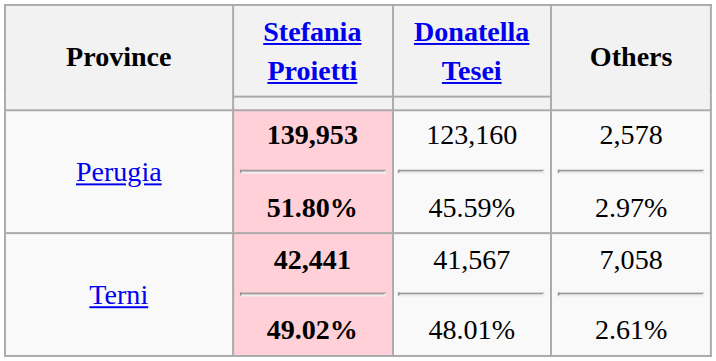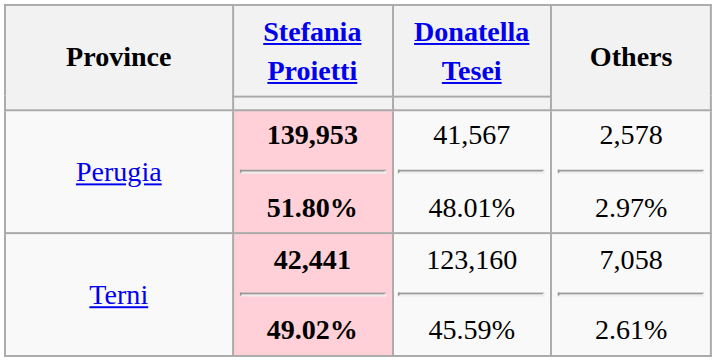(472, 171) 123,160 45.59% -> (472, 171) 41,567 48.01%
(472, 294) 41,567 48.01% -> (472, 294) 123,160 45.59%
